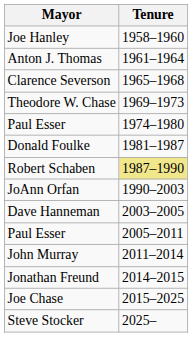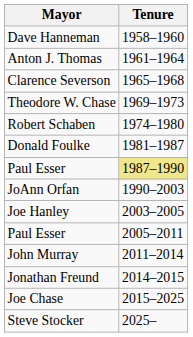(38, 37) Joe Hanley -> (54, 37) Dave Hanneman
(36, 124) Paul Esser -> (51, 124) Robert Schaben
(51, 168) Robert Schaben -> (36, 168) Paul Esser
(54, 211) Dave Hanneman -> (38, 211) Joe Hanley
